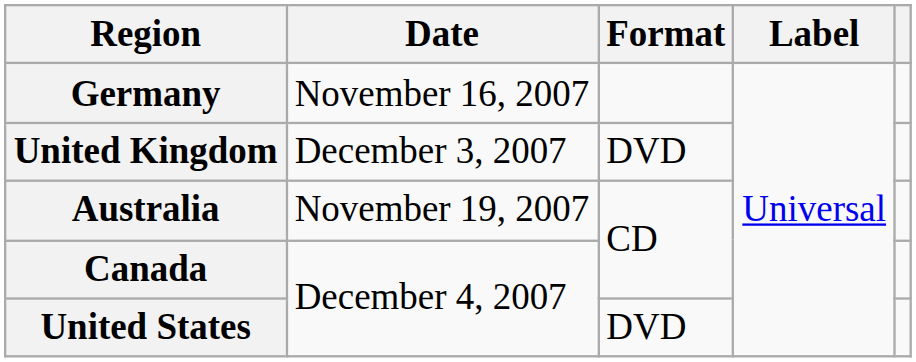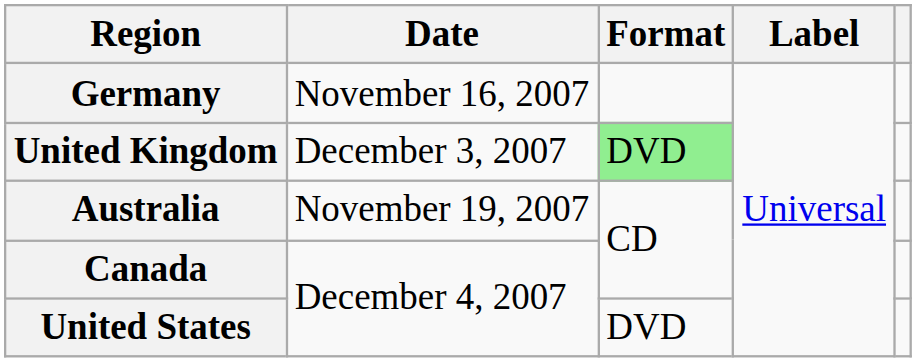(646, 151) no background -> (646, 151) lightgreen background
